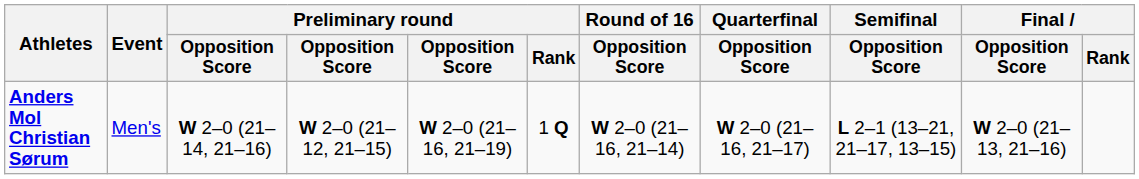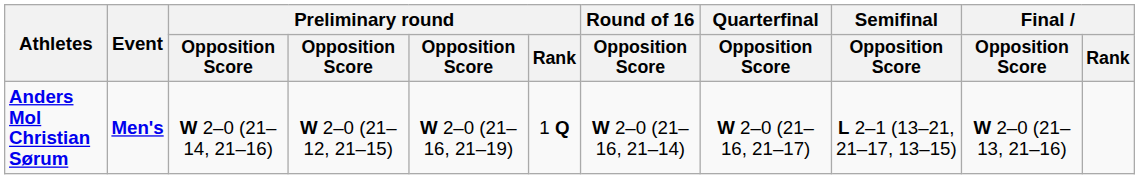(136, 128) normal -> (138, 128) bold
